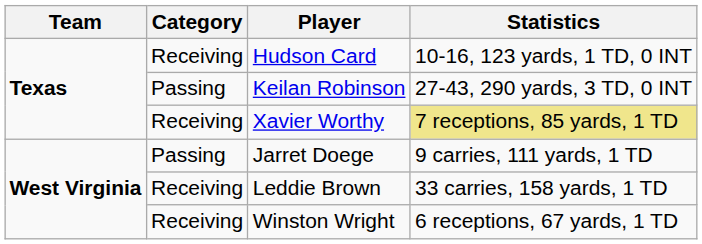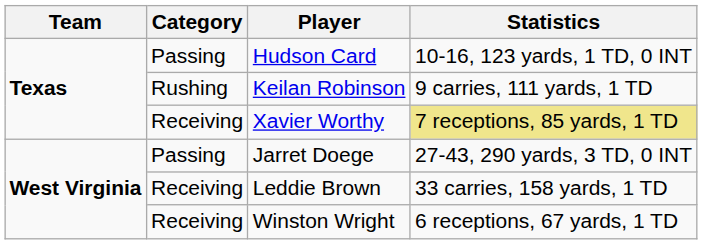(197, 55) Receiving -> (188, 55) Passing
(188, 88) Passing -> (190, 88) Rushing
(554, 88) 27-43, 290 yards, 3 TD, 0 INT -> (534, 88) 9 carries, 111 yards, 1 TD
(534, 155) 9 carries, 111 yards, 1 TD -> (554, 155) 27-43, 290 yards, 3 TD, 0 INT
